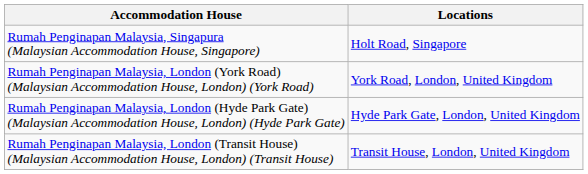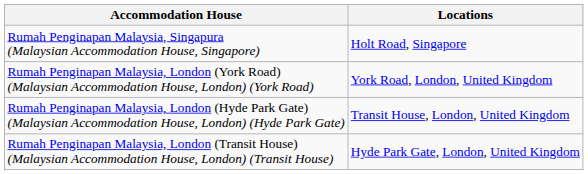(465, 115) Hyde Park Gate, London, United Kingdom -> (460, 115) Transit House, London, United Kingdom
(460, 151) Transit House, London, United Kingdom -> (465, 151) Hyde Park Gate, London, United Kingdom
